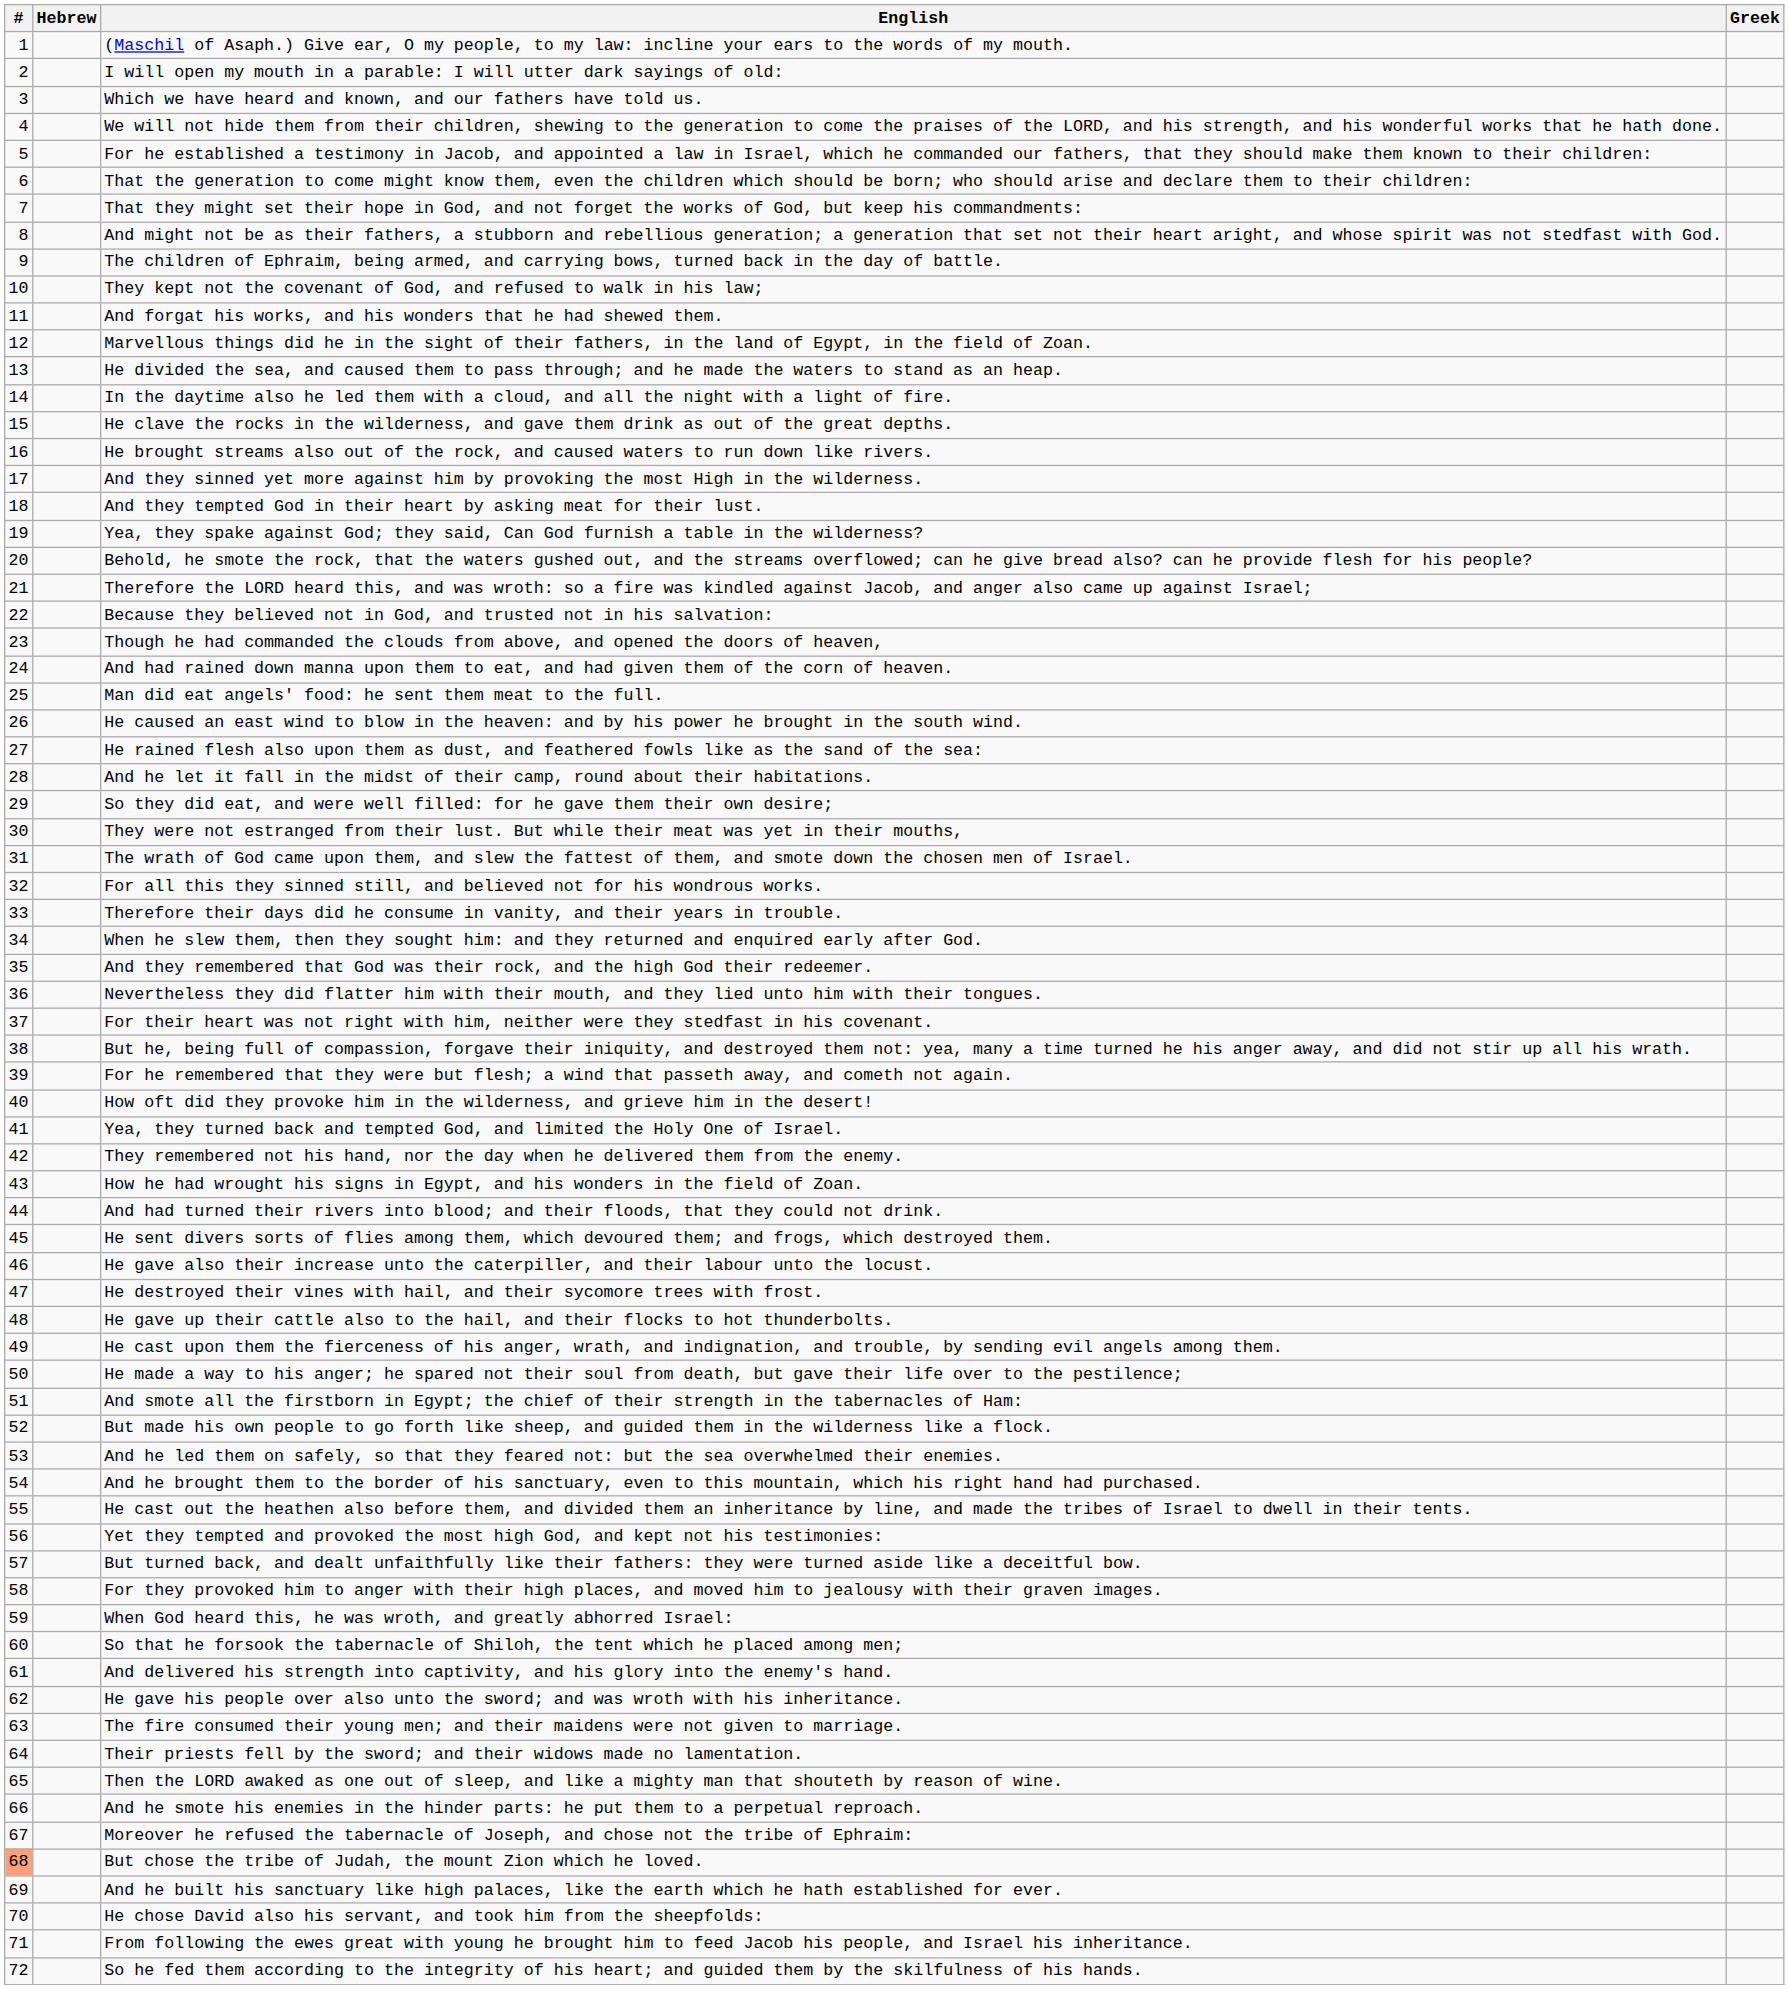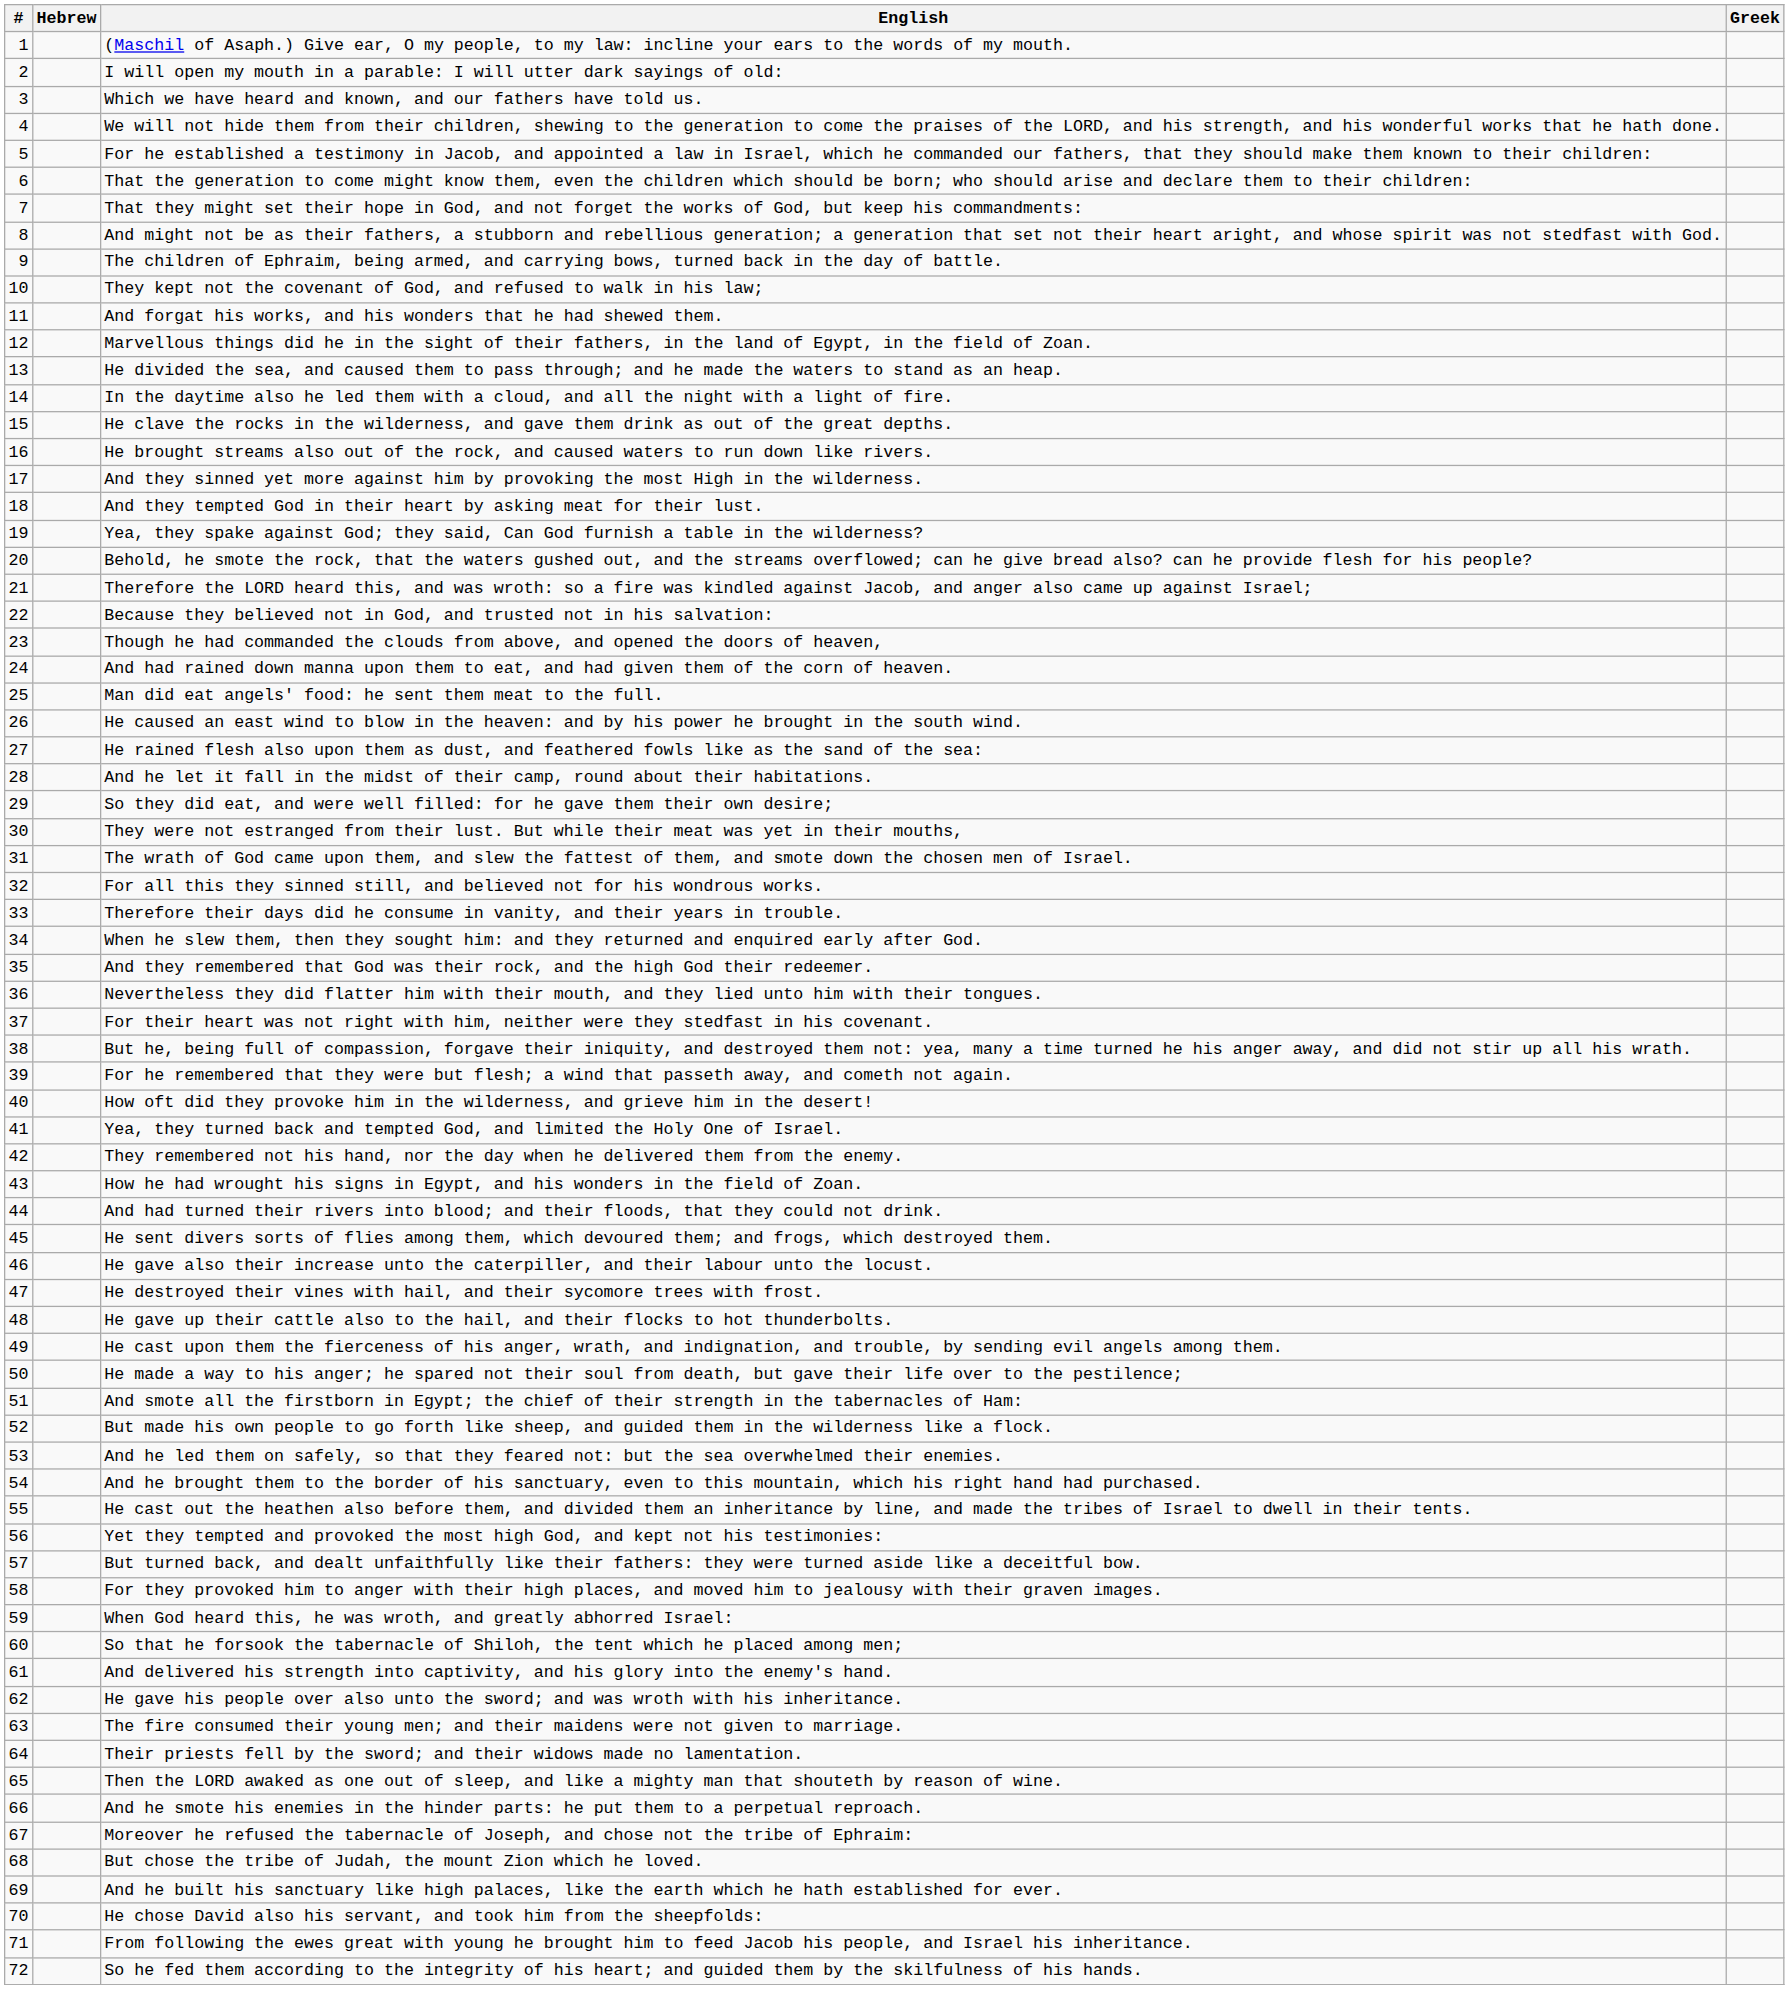(19, 1862) lightsalmon background -> (19, 1862) no background
